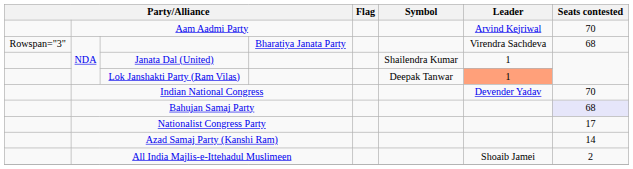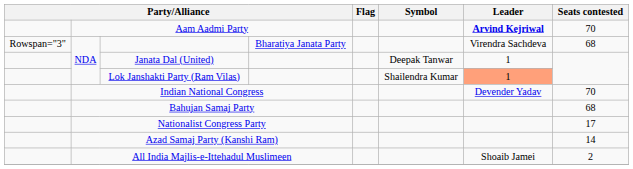(508, 28) normal -> (508, 28) bold
(421, 60) Shailendra Kumar -> (421, 60) Deepak Tanwar
(421, 76) Deepak Tanwar -> (421, 76) Shailendra Kumar
(590, 108) lavender background -> (590, 108) no background
